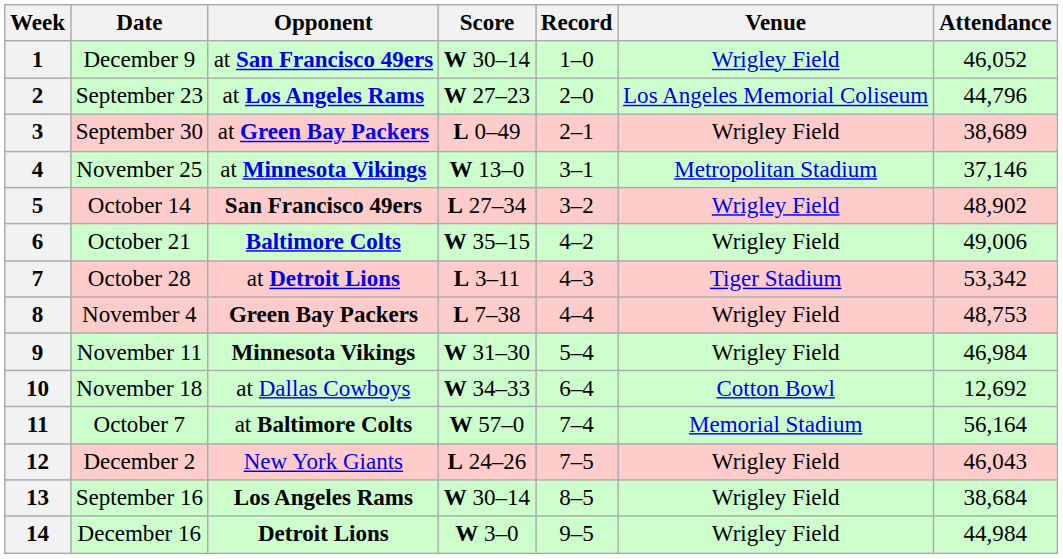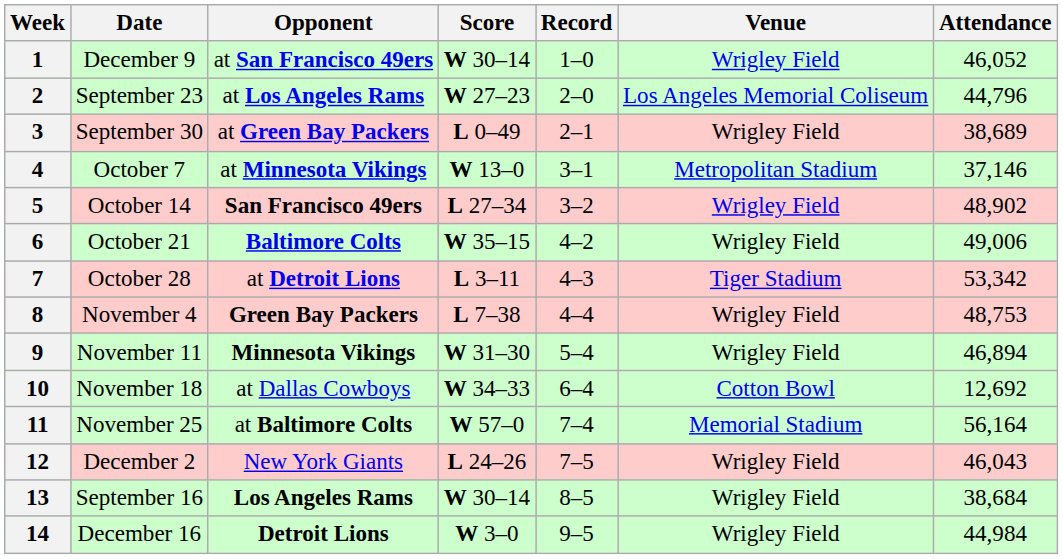(139, 168) November 25 -> (139, 168) October 7
(995, 351) 46,984 -> (995, 351) 46,894
(139, 424) October 7 -> (139, 424) November 25
